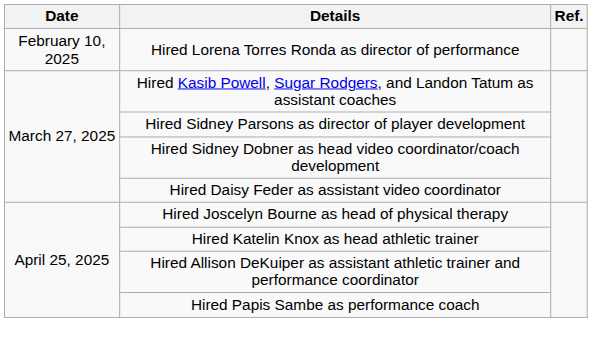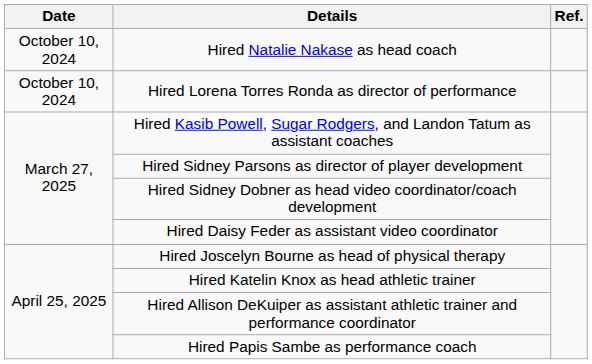+ row: (332, 49)
(62, 49) February 10, 2025 -> (59, 91) October 10, 2024
